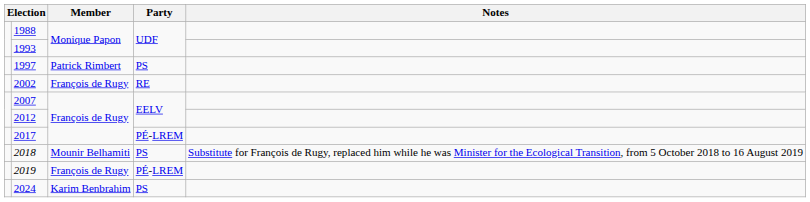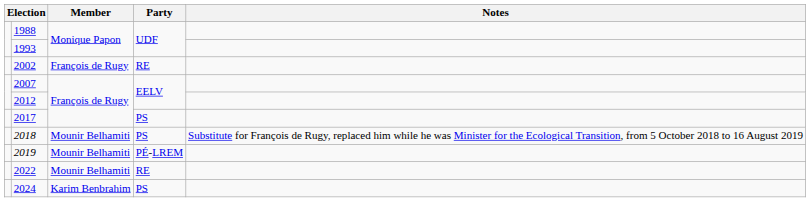- row: (25, 65)
(159, 135) PÉ-LREM -> (142, 118) PS
(90, 170) François de Rugy -> (90, 153) Mounir Belhamiti
+ row: (25, 170)
